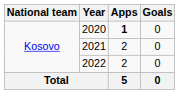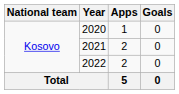(124, 30) bold -> (124, 30) normal
